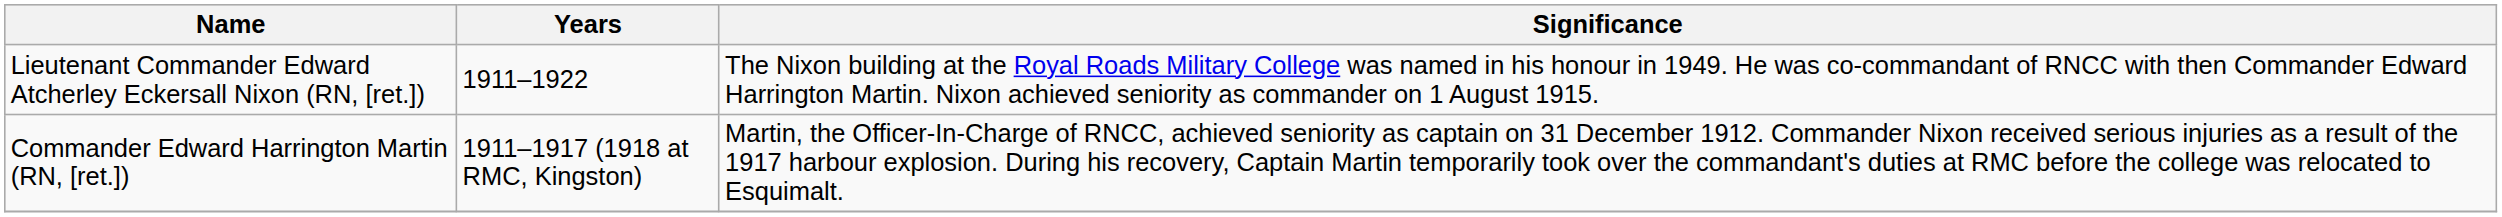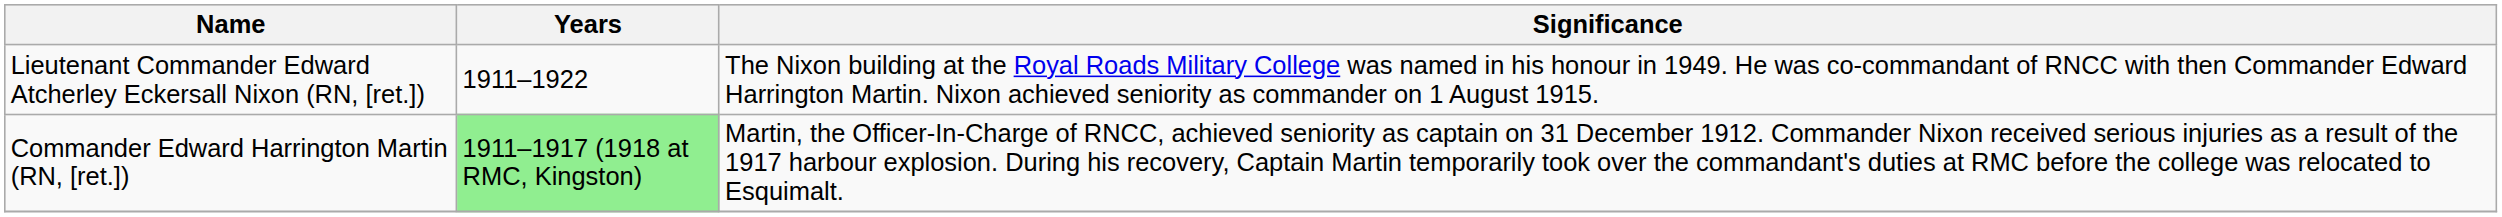(576, 162) no background -> (576, 162) lightgreen background
